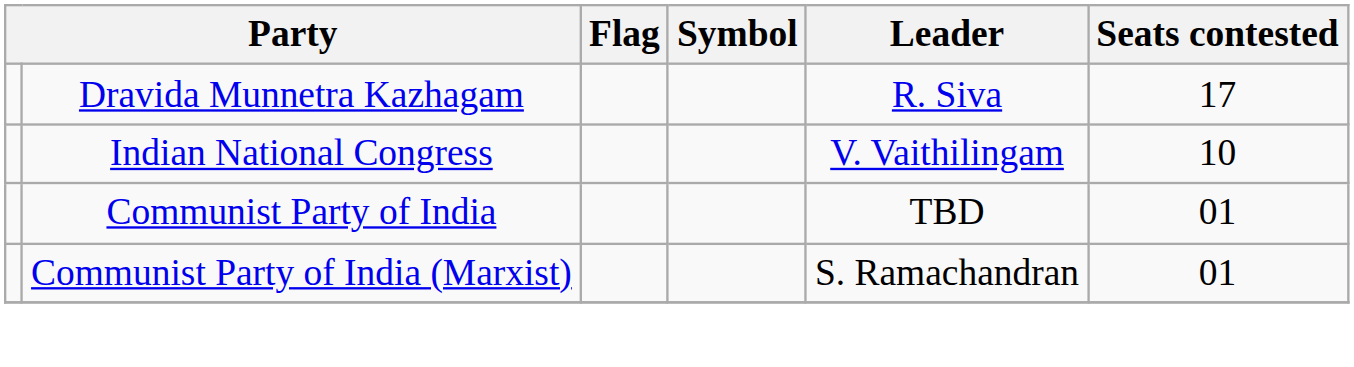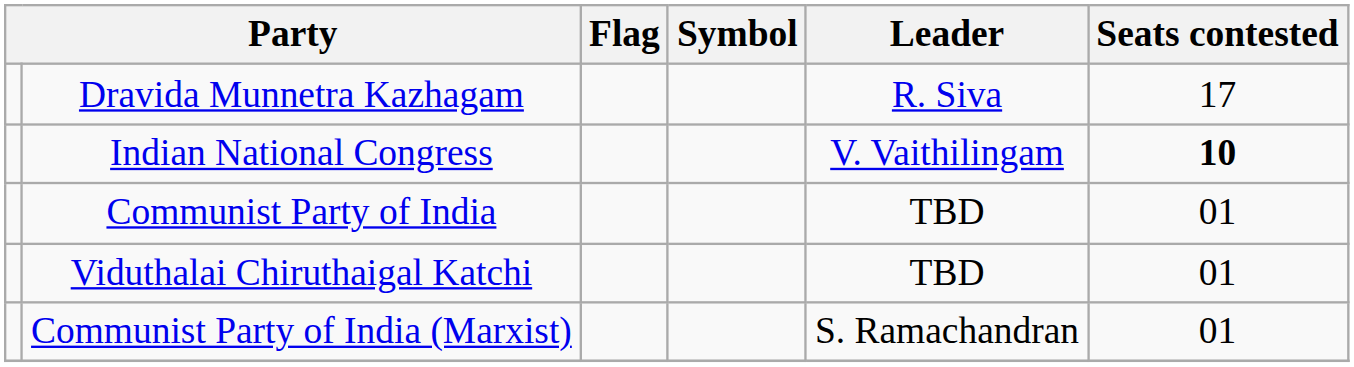(1217, 152) normal -> (1217, 152) bold
+ row: (301, 271)
